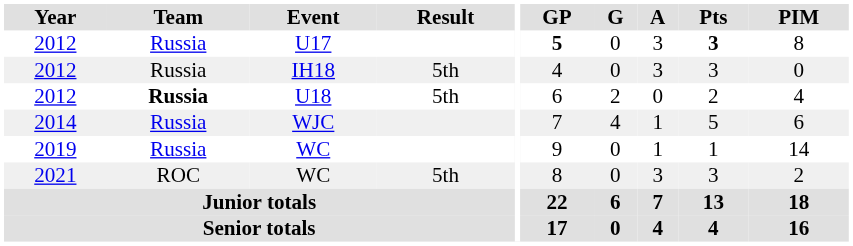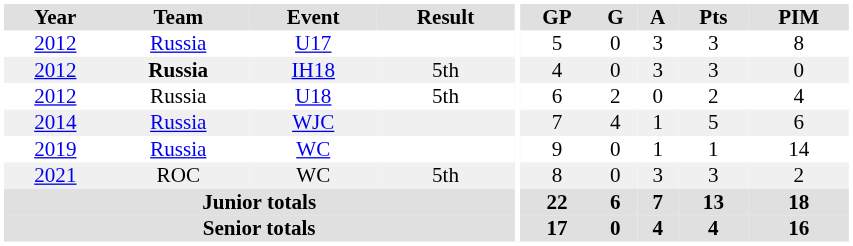(557, 43) bold -> (557, 43) normal
(713, 43) bold -> (713, 43) normal
(178, 69) normal -> (178, 69) bold
(178, 96) bold -> (178, 96) normal
